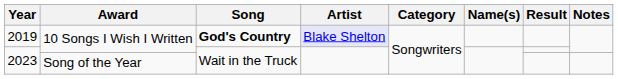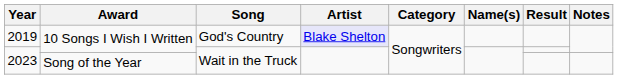(245, 36) bold -> (241, 36) normal
